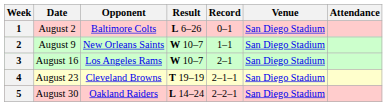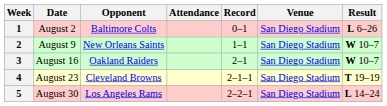columns swapped: (187, 12) <-> (355, 12)
(124, 61) Los Angeles Rams -> (124, 61) Oakland Raiders
(124, 93) Oakland Raiders -> (124, 93) Los Angeles Rams
